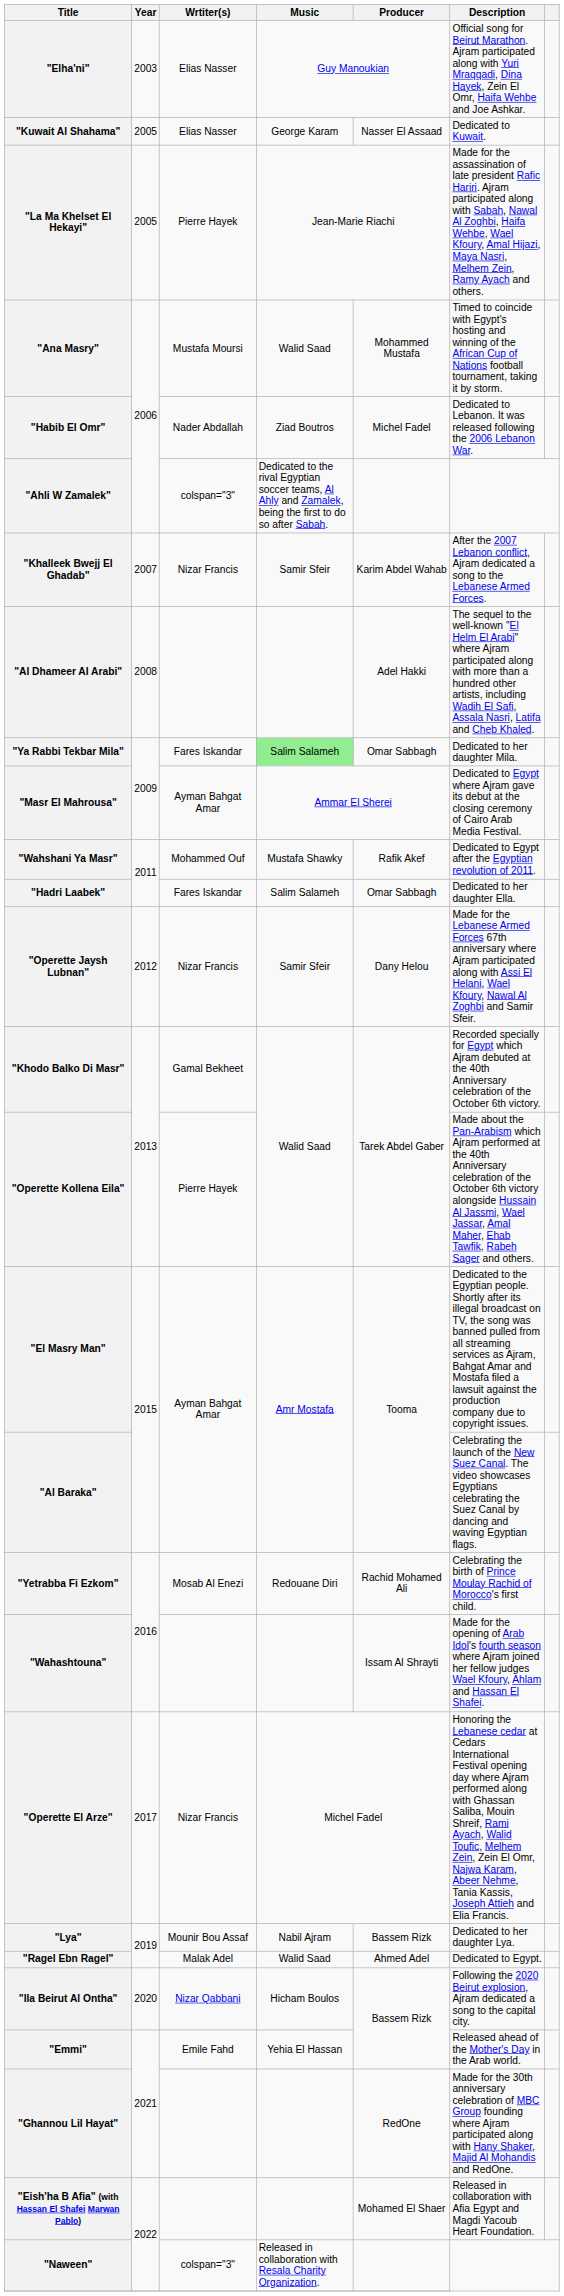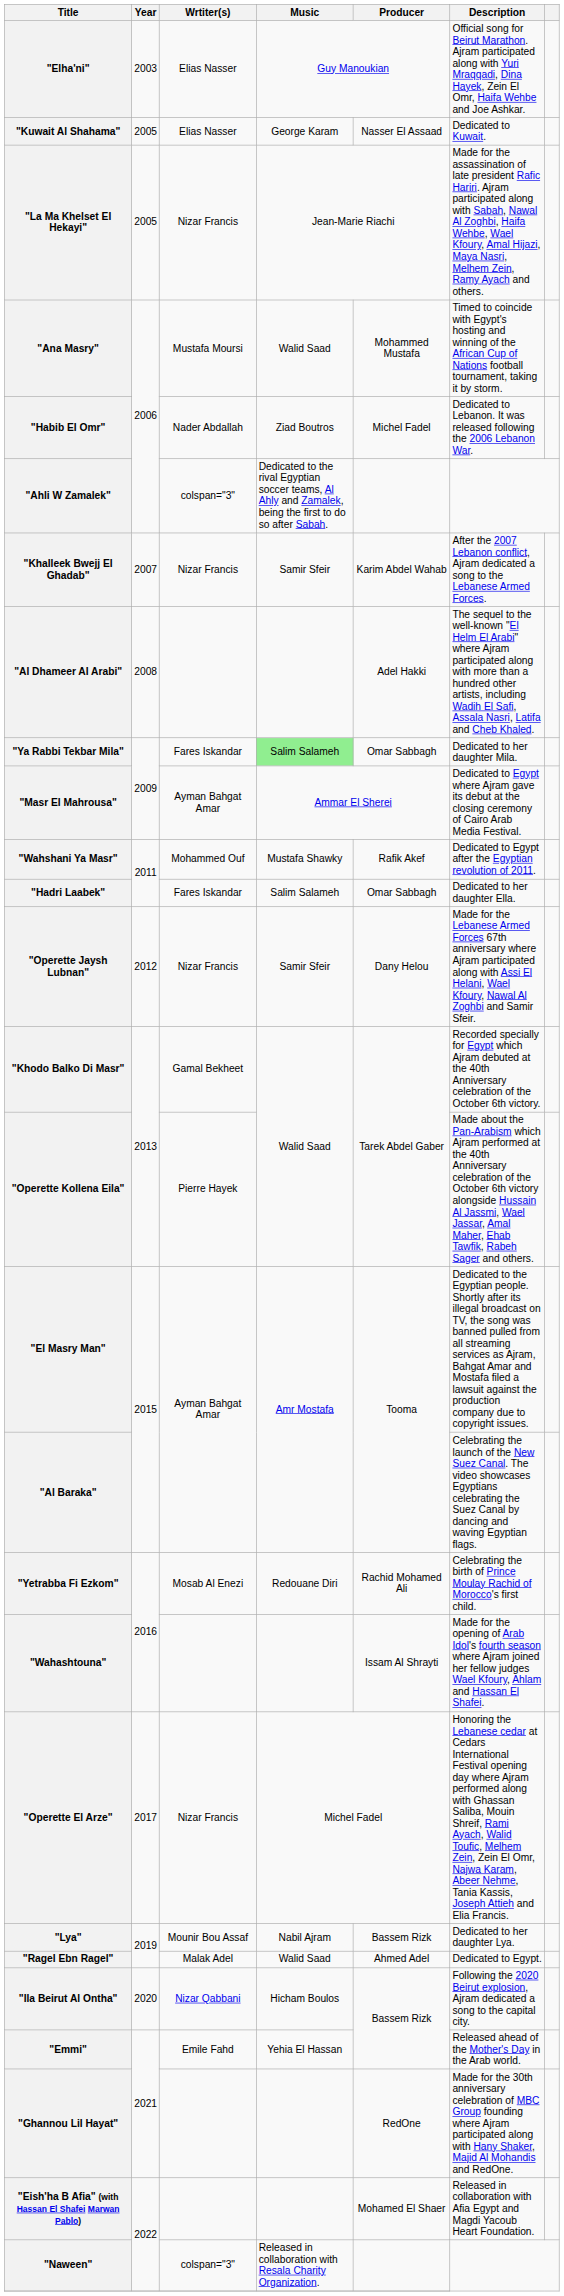(208, 222) Pierre Hayek -> (208, 222) Nizar Francis
